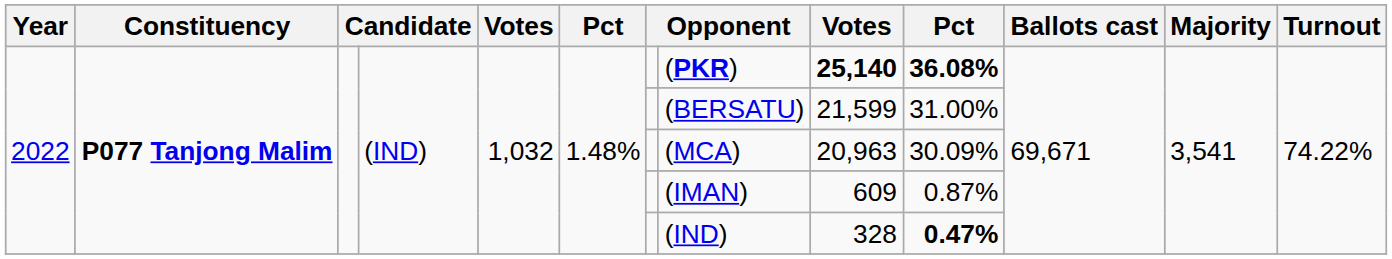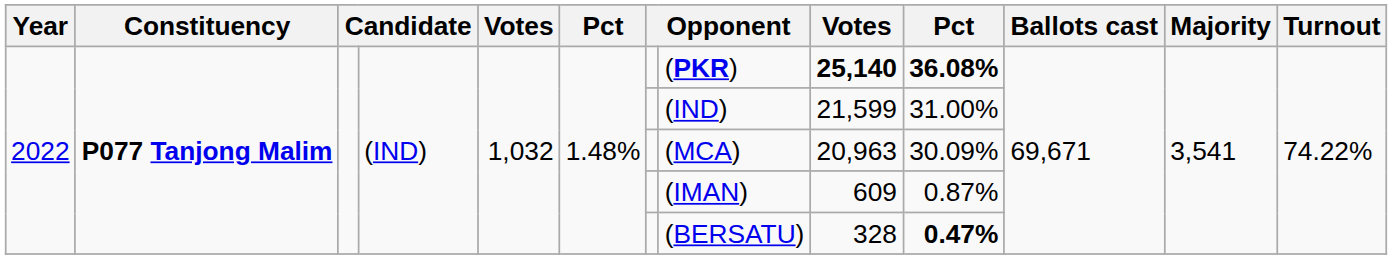(735, 109) (BERSATU) -> (696, 109) (IND)
(696, 234) (IND) -> (735, 234) (BERSATU)
